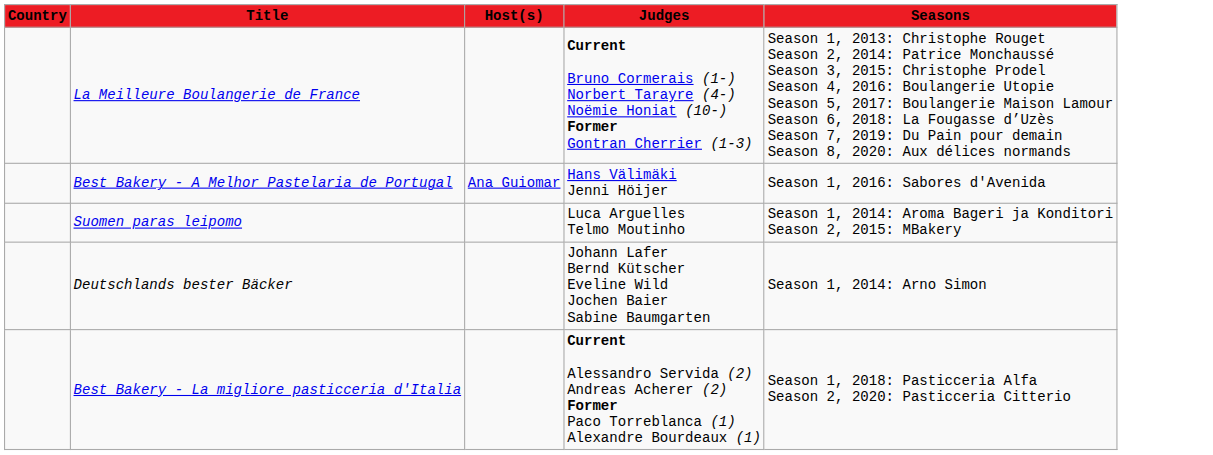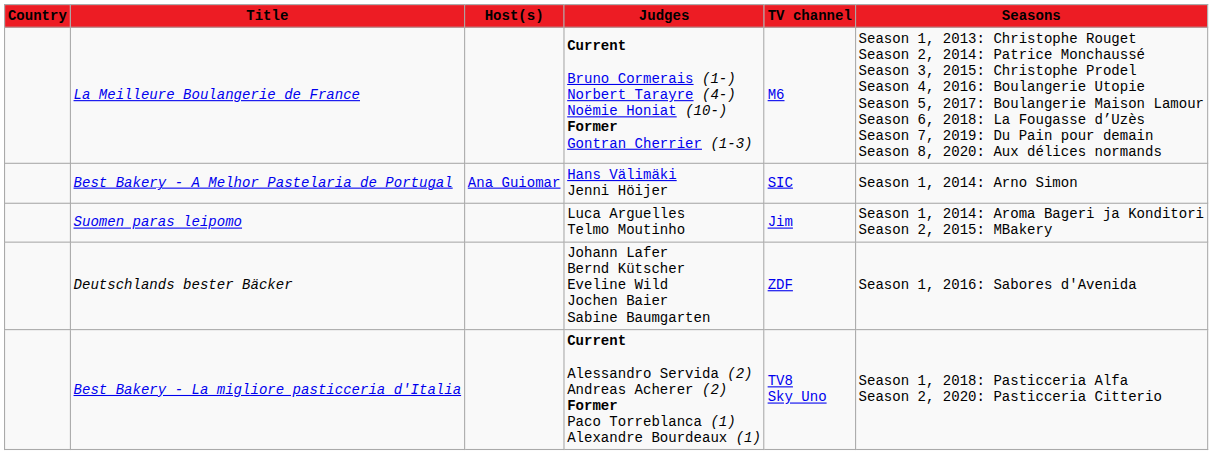+ column: (810, 16)
(907, 183) Season 1, 2016: Sabores d'Avenida -> (968, 183) Season 1, 2014: Arno Simon
(877, 286) Season 1, 2014: Arno Simon -> (998, 286) Season 1, 2016: Sabores d'Avenida
